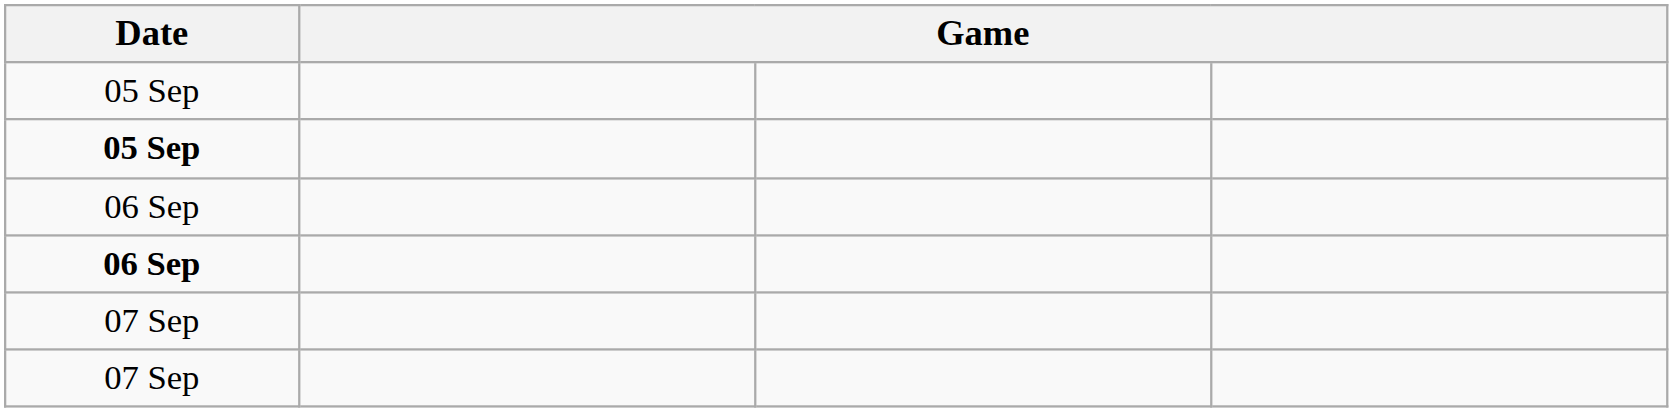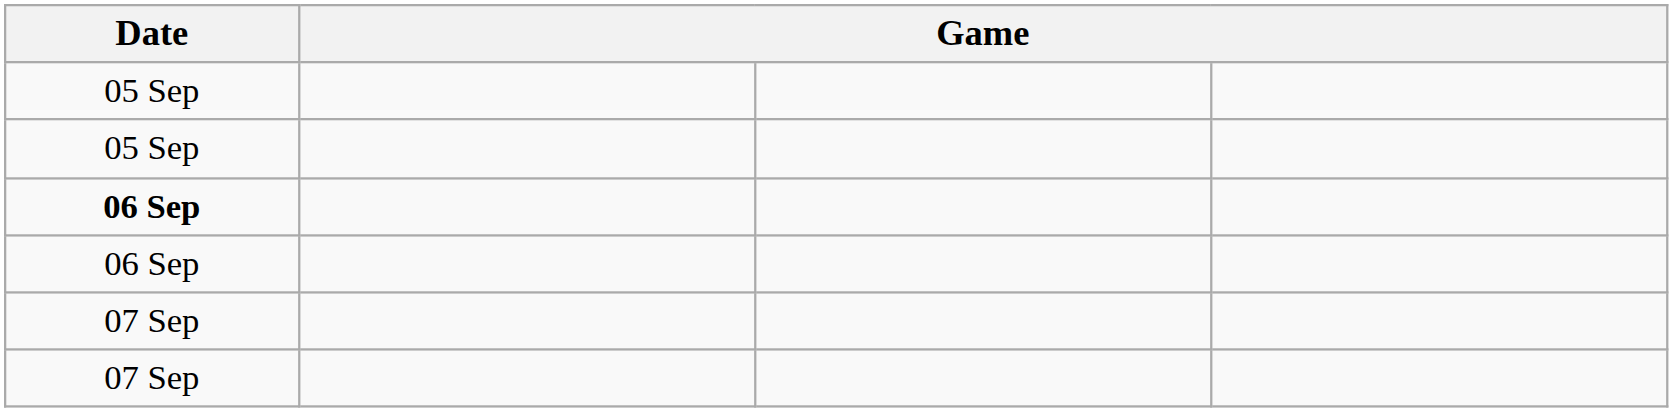(152, 148) bold -> (152, 148) normal
(152, 205) normal -> (152, 205) bold
(152, 262) bold -> (152, 262) normal
